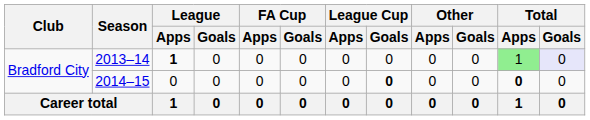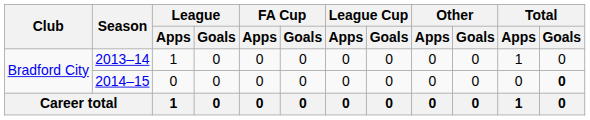(173, 59) bold -> (173, 59) normal
(519, 59) lightgreen background -> (519, 59) no background
(562, 59) lavender background -> (562, 59) no background
(389, 81) bold -> (389, 81) normal
(519, 81) bold -> (519, 81) normal
(562, 81) normal -> (562, 81) bold
